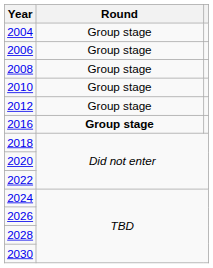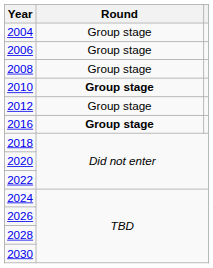(120, 88) normal -> (120, 88) bold
